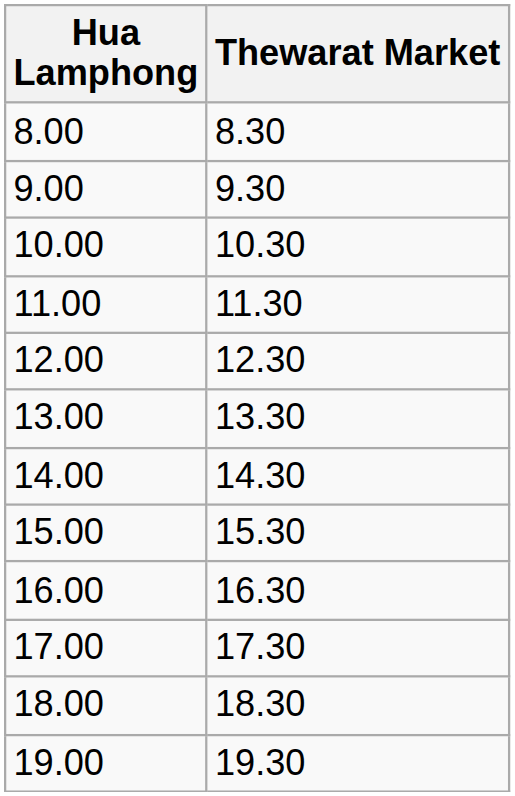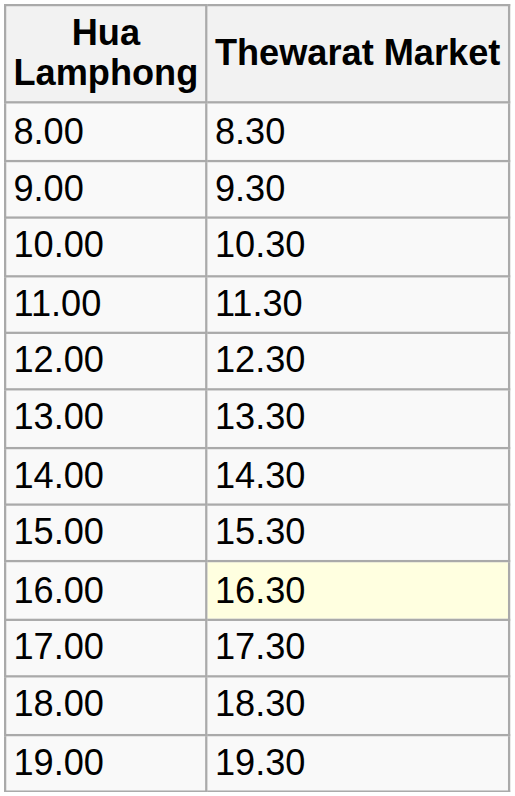(260, 589) no background -> (260, 589) lightyellow background
